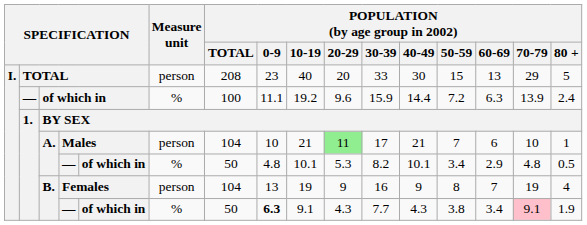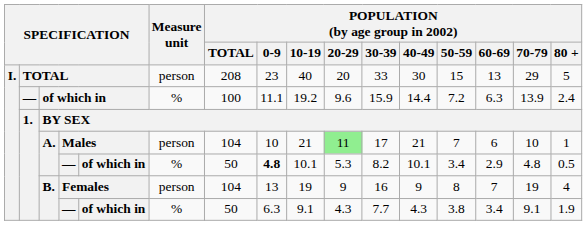(272, 164) normal -> (272, 164) bold
(272, 208) bold -> (272, 208) normal
(532, 208) pink background -> (532, 208) no background
